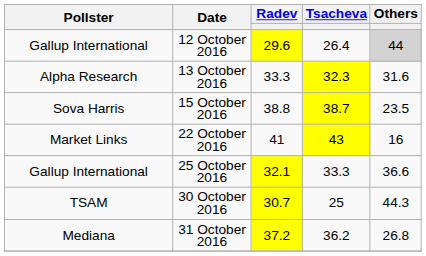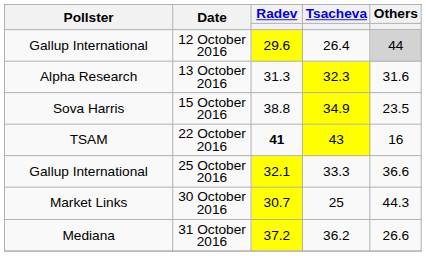(277, 77) 33.3 -> (277, 77) 31.3
(336, 108) 38.7 -> (336, 108) 34.9
(89, 140) Market Links -> (89, 140) TSAM
(277, 140) normal -> (277, 140) bold
(89, 203) TSAM -> (89, 203) Market Links
(396, 235) 26.8 -> (396, 235) 26.6
